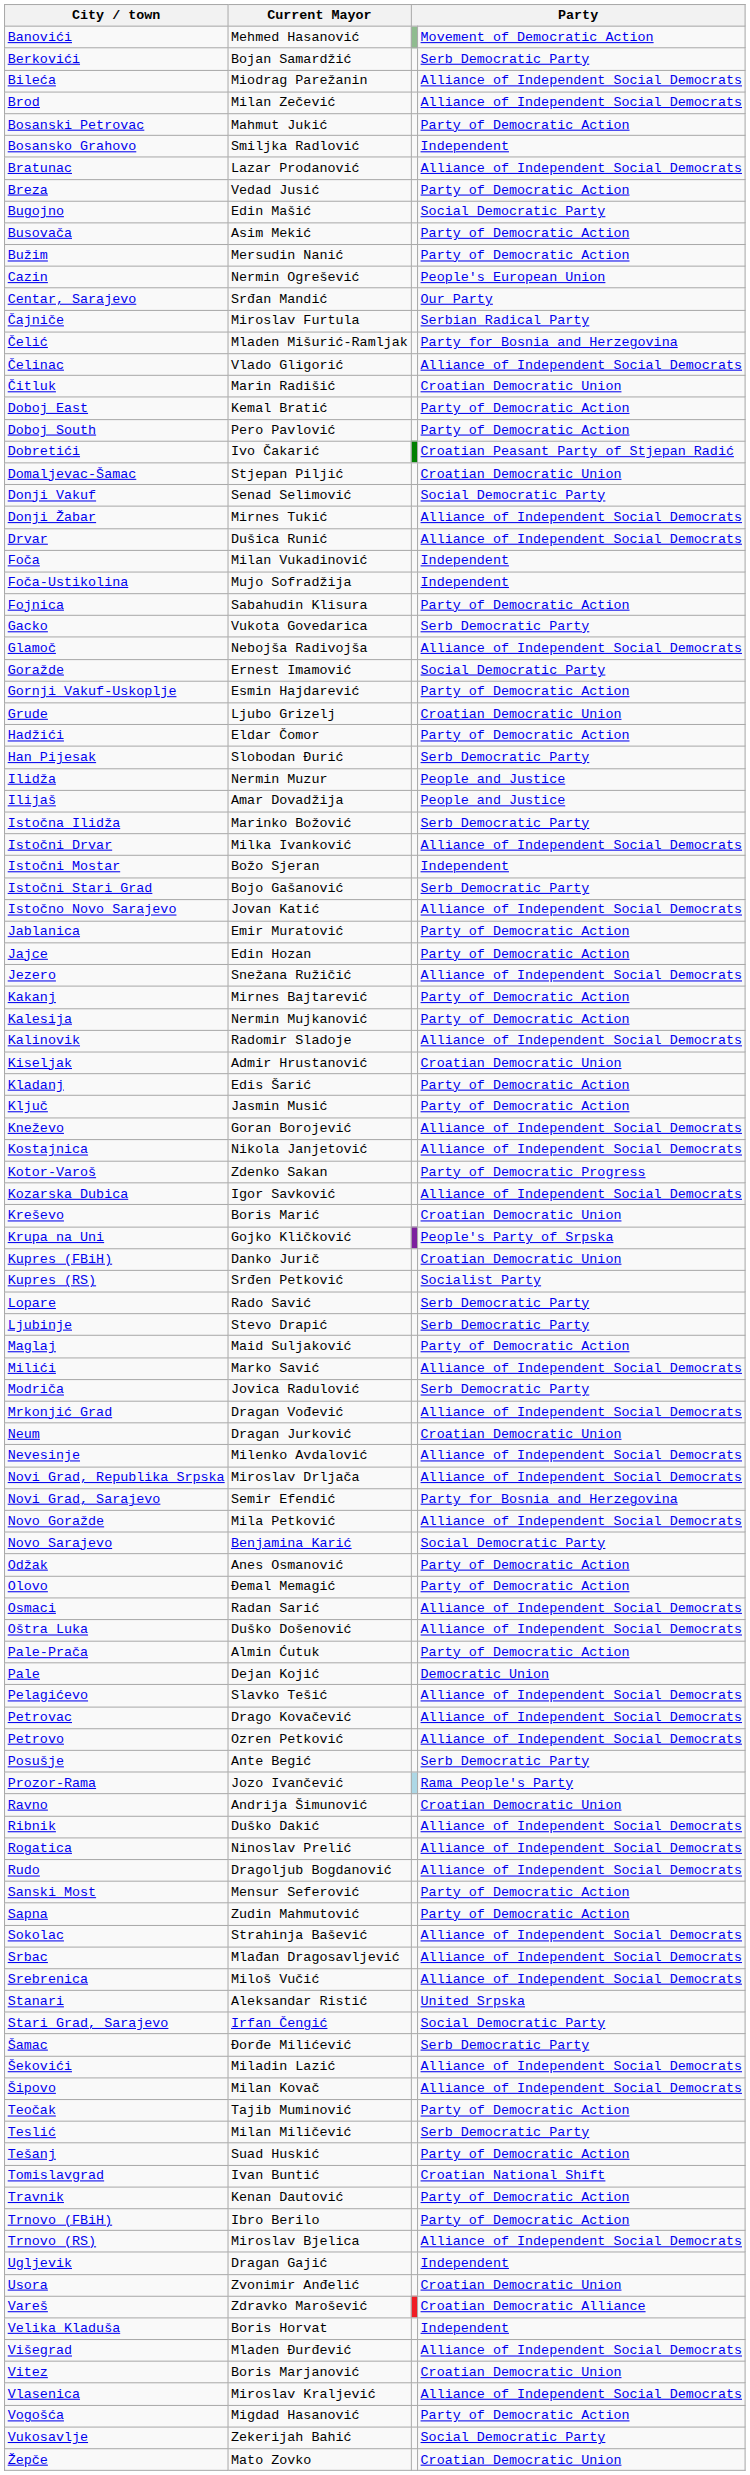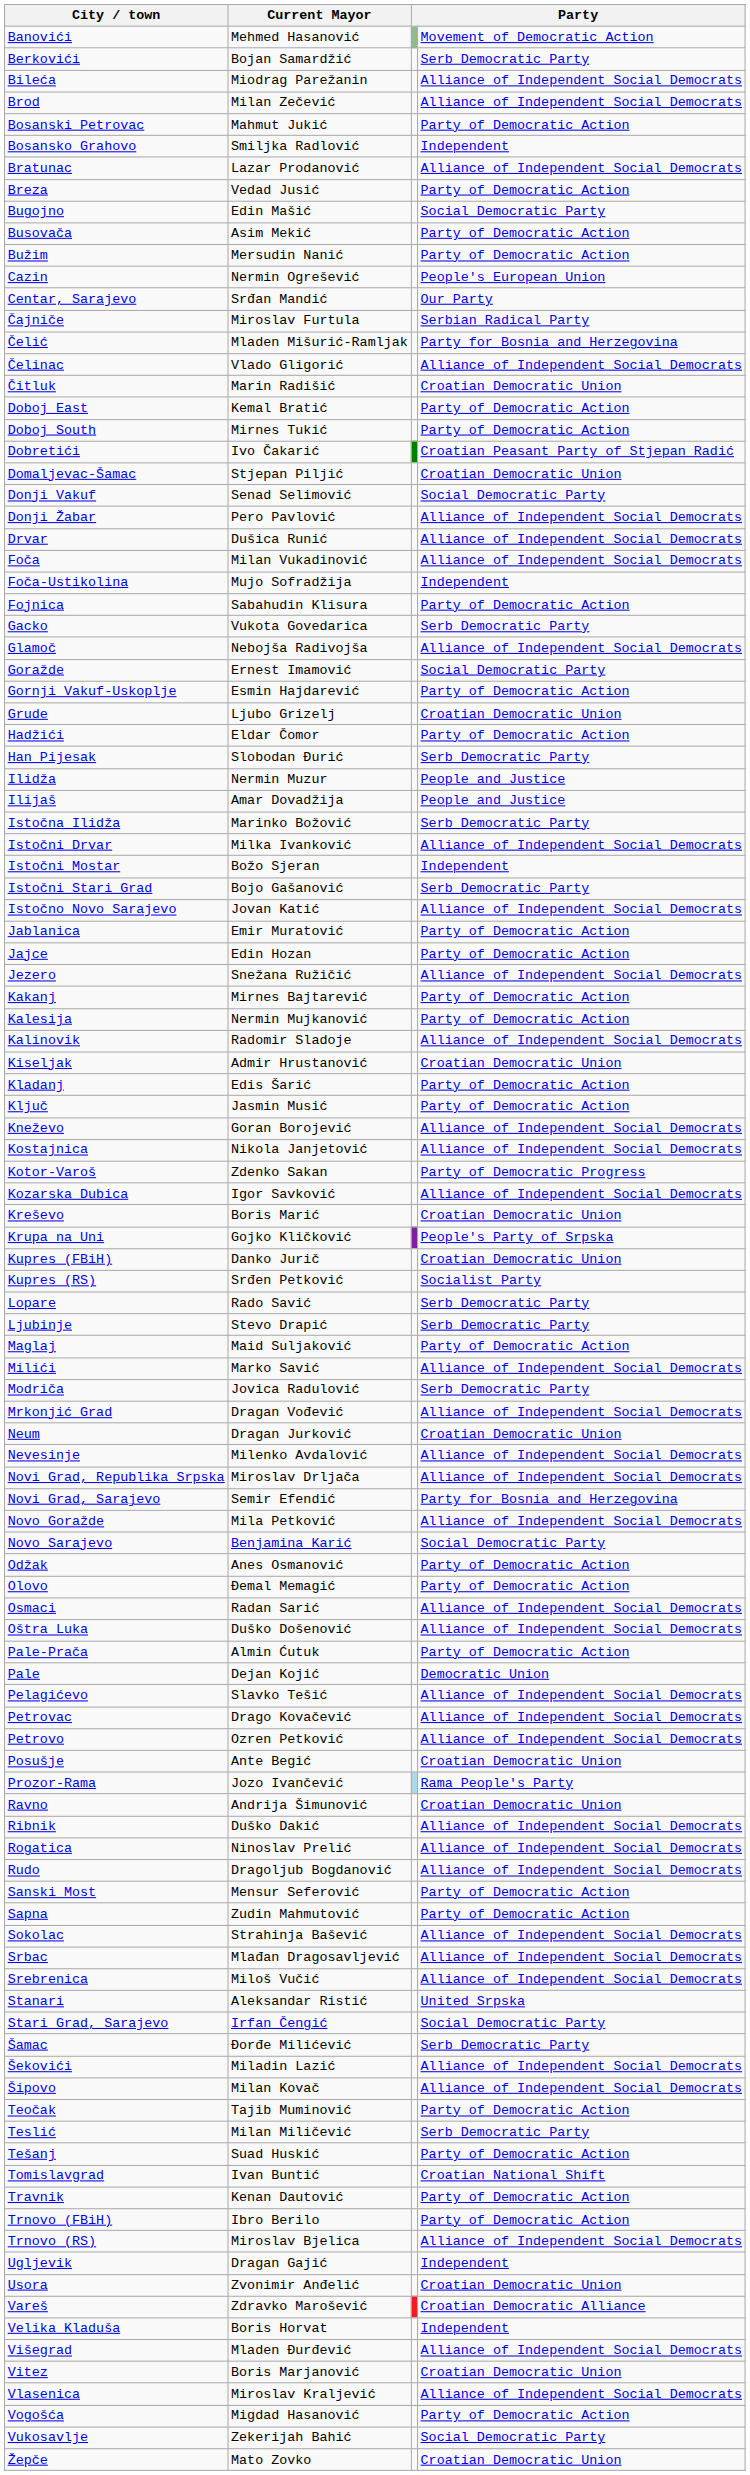(283, 430) Pero Pavlović -> (279, 430) Mirnes Tukić
(279, 517) Mirnes Tukić -> (283, 517) Pero Pavlović
(465, 561) Independent -> (581, 561) Alliance of Independent Social Democrats
(505, 1761) Serb Democratic Party -> (521, 1761) Croatian Democratic Union
